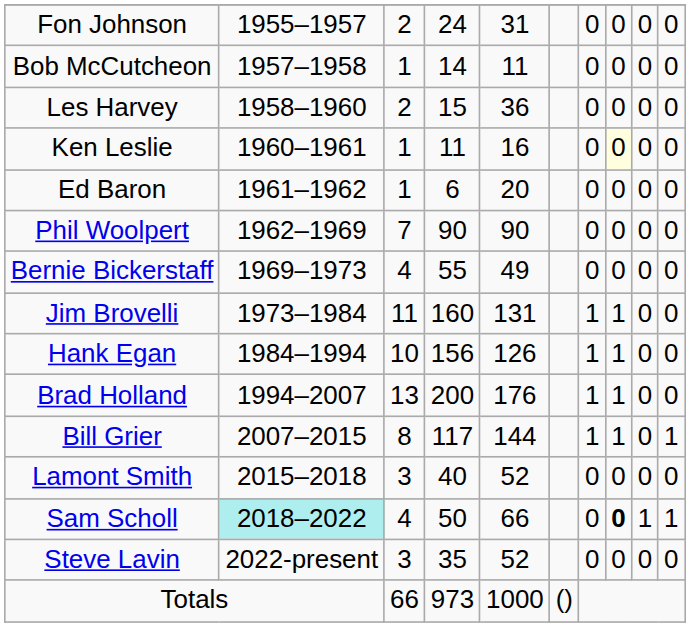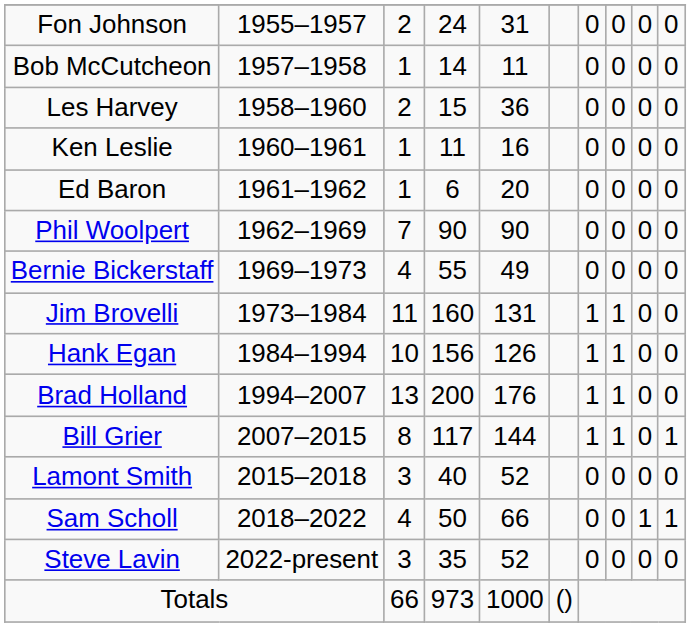(618, 148) lightyellow background -> (618, 148) no background
(302, 518) paleturquoise background -> (302, 518) no background
(618, 518) bold -> (618, 518) normal
